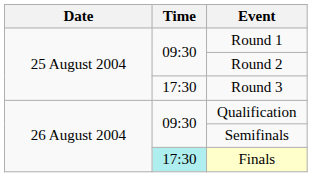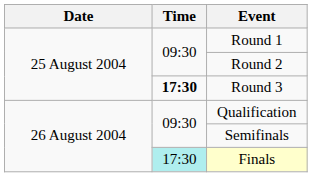(179, 87) normal -> (179, 87) bold
